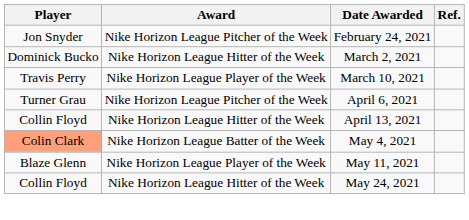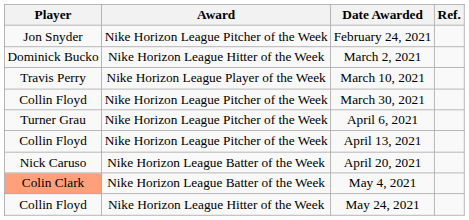+ row: (383, 99)
(216, 120) Nike Horizon League Hitter of the Week -> (216, 141) Nike Horizon League Pitcher of the Week
+ row: (383, 162)
- row: (383, 162)
